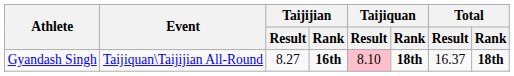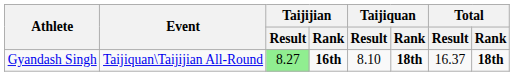(288, 60) no background -> (288, 60) lightgreen background
(369, 60) pink background -> (369, 60) no background
